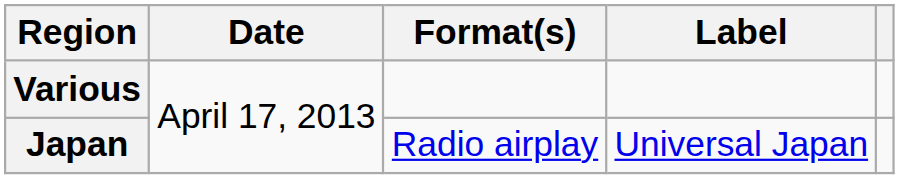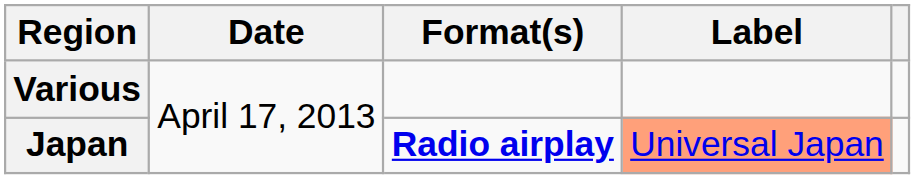(495, 144) normal -> (503, 144) bold
(741, 144) no background -> (757, 144) lightsalmon background
